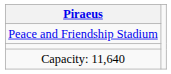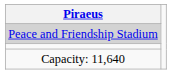(83, 33) no background -> (83, 33) lightgrey background
